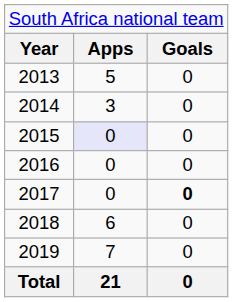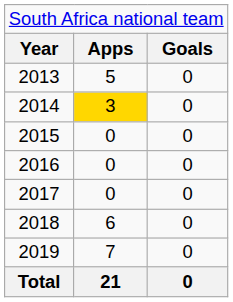(110, 106) no background -> (110, 106) gold background
(110, 135) lavender background -> (110, 135) no background
(188, 194) bold -> (188, 194) normal
